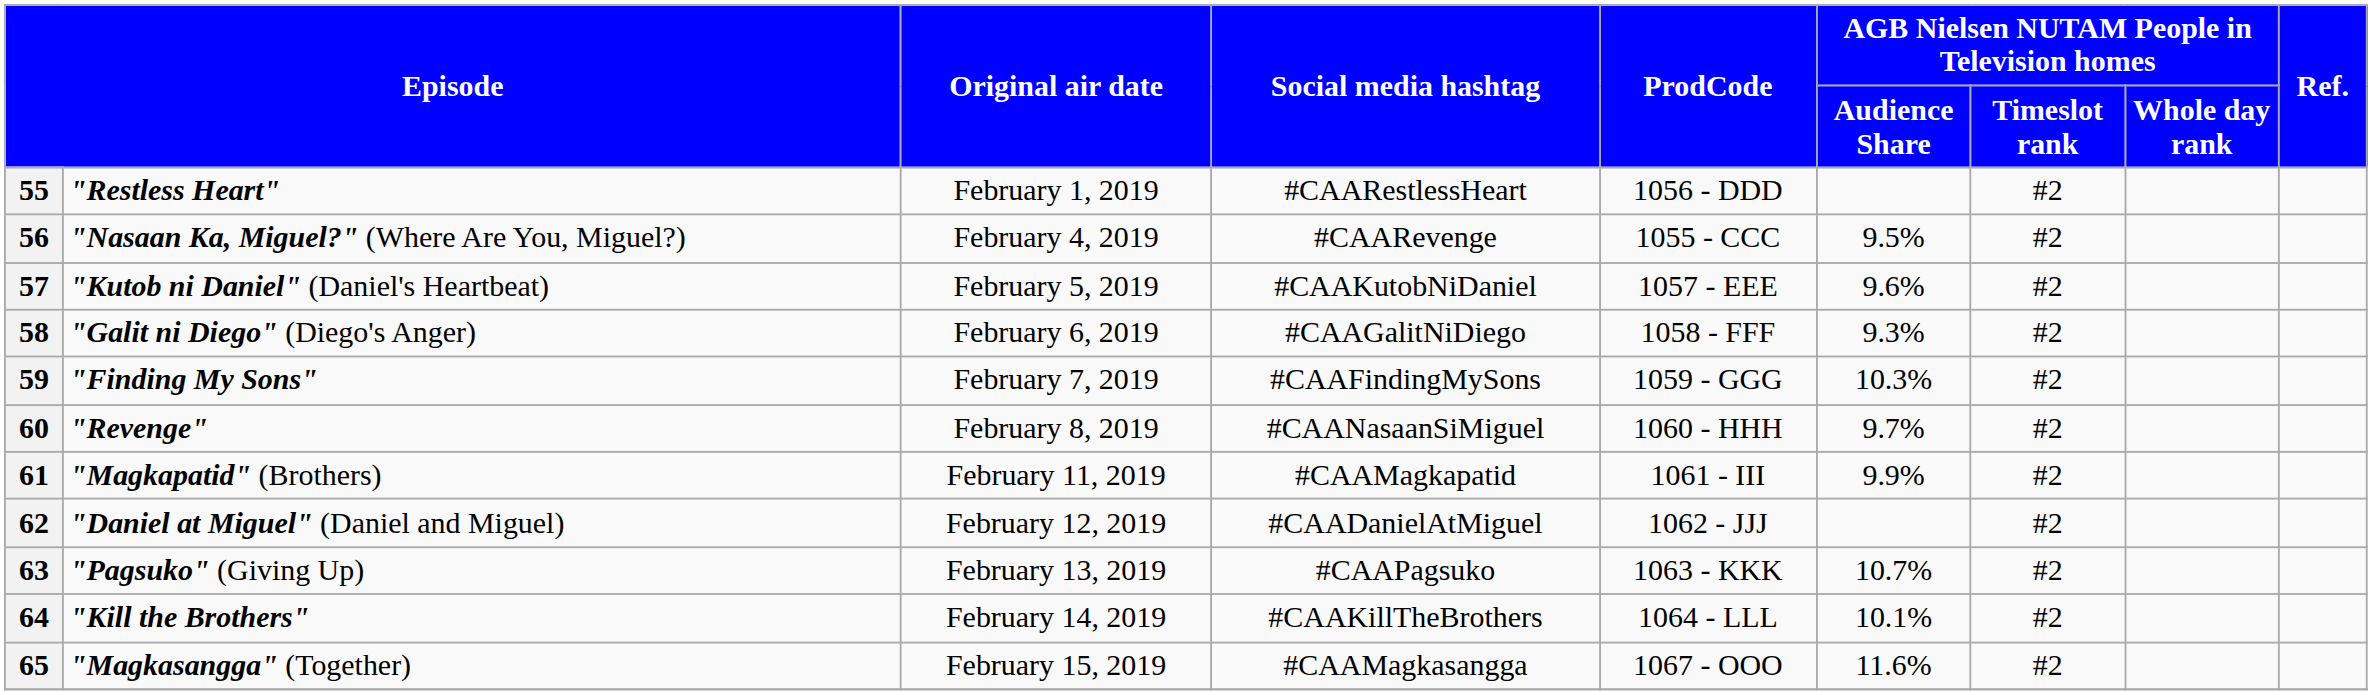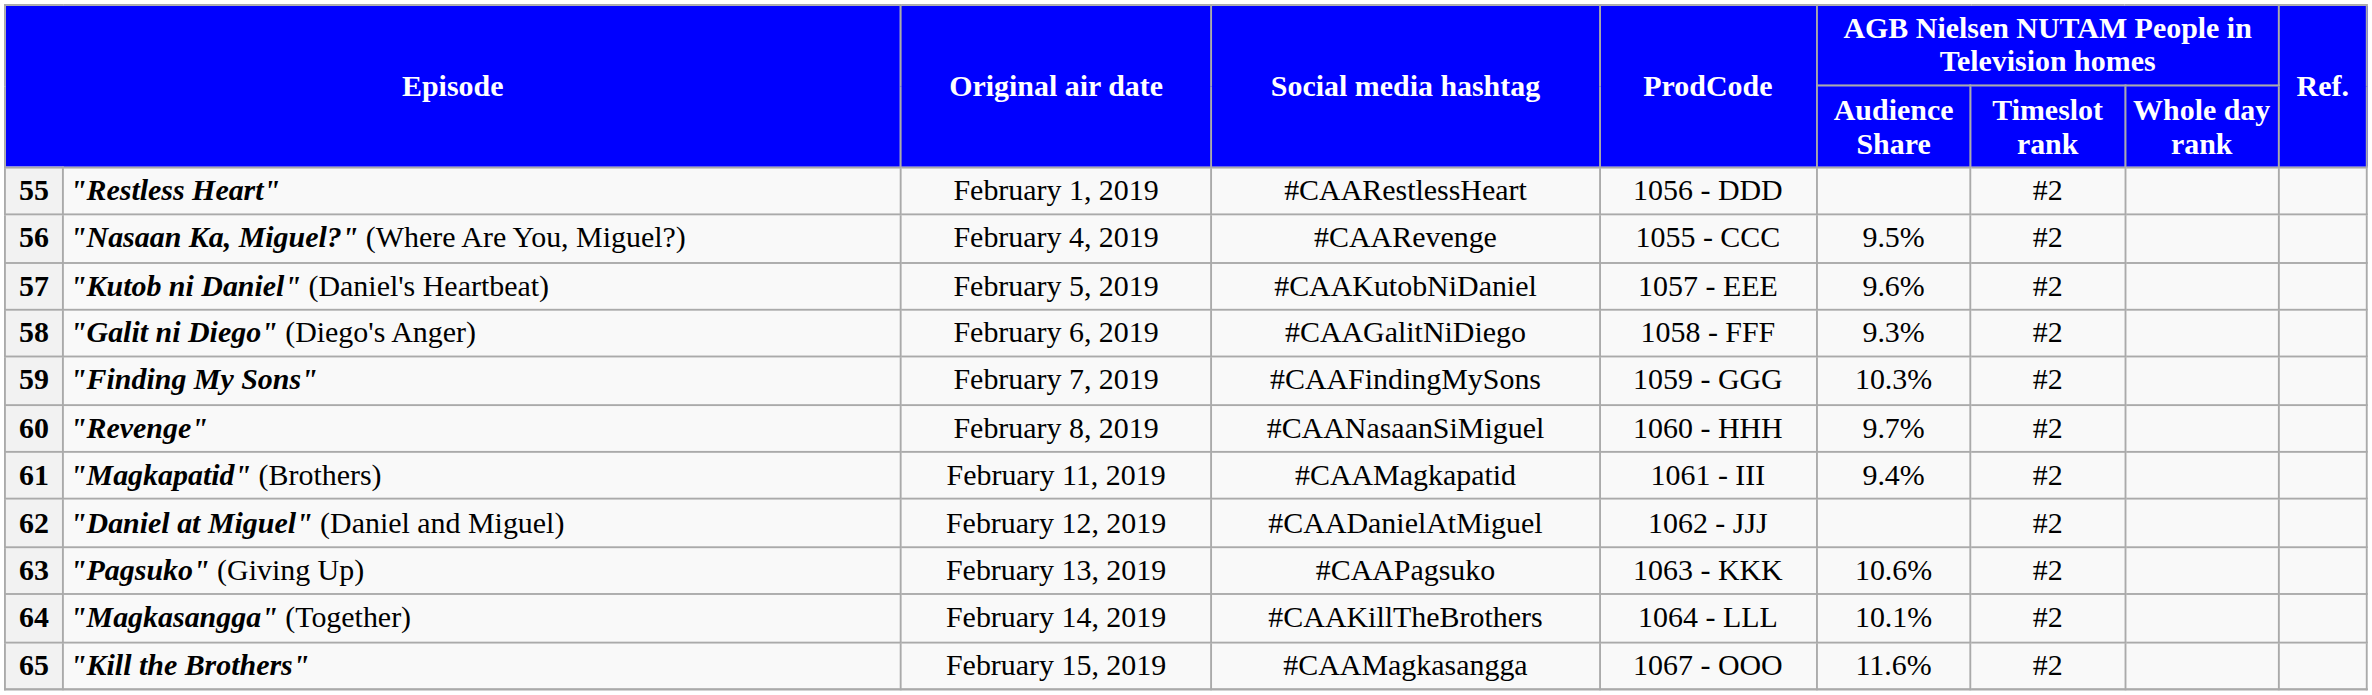(1894, 475) 9.9% -> (1894, 475) 9.4%
(1894, 570) 10.7% -> (1894, 570) 10.6%
(190, 617) "Kill the Brothers" -> (241, 617) "Magkasangga" (Together)
(241, 664) "Magkasangga" (Together) -> (190, 664) "Kill the Brothers"
